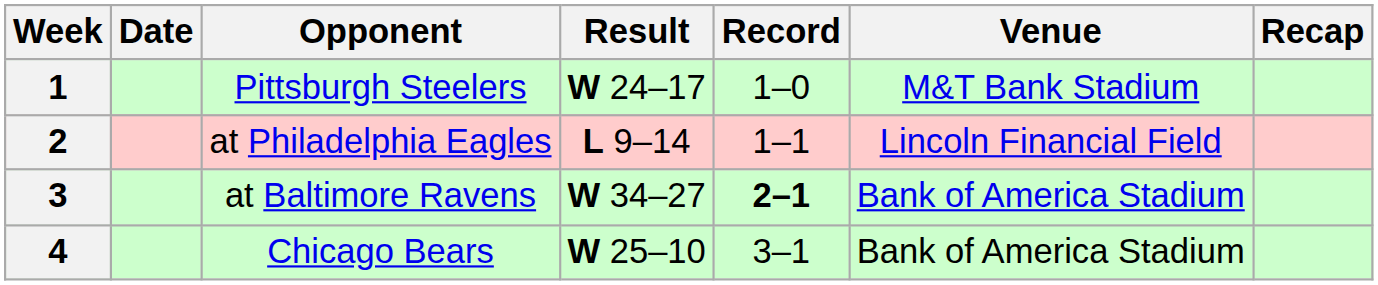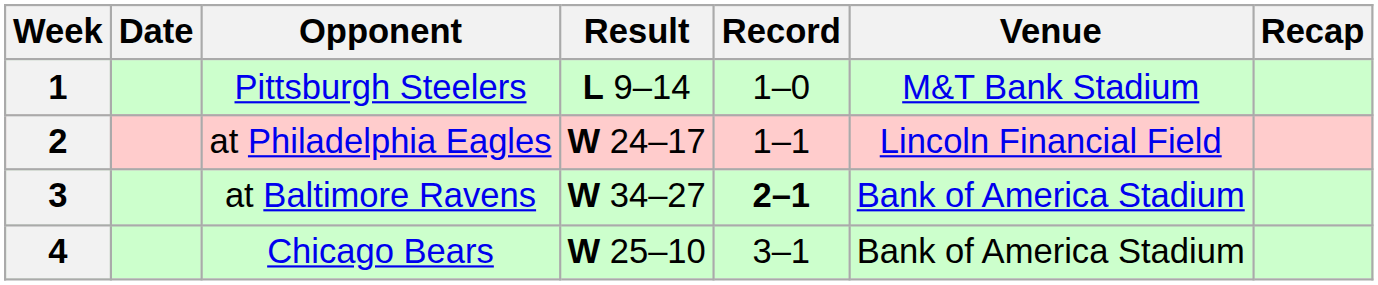(637, 86) W 24–17 -> (637, 86) L 9–14
(637, 141) L 9–14 -> (637, 141) W 24–17
